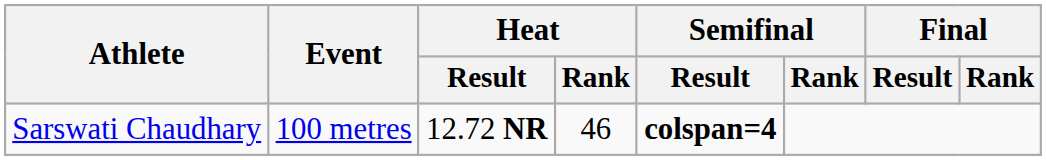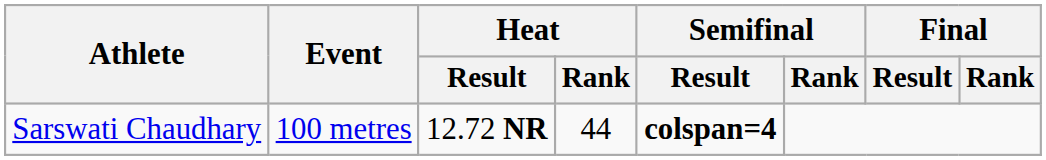(596, 129) 46 -> (596, 129) 44
